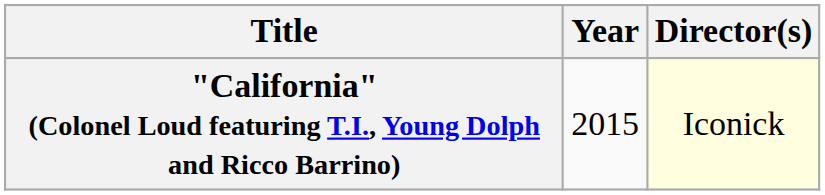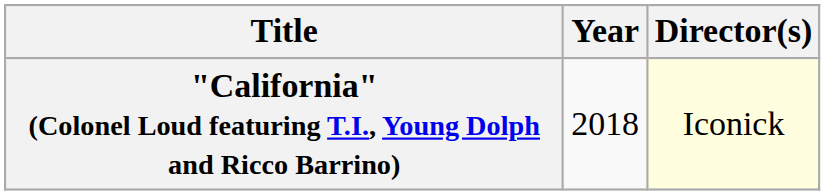(605, 123) 2015 -> (605, 123) 2018
